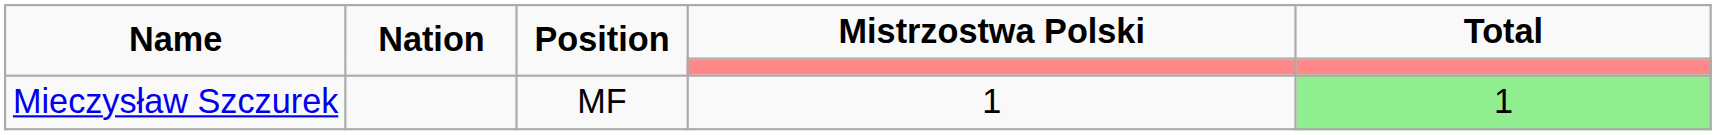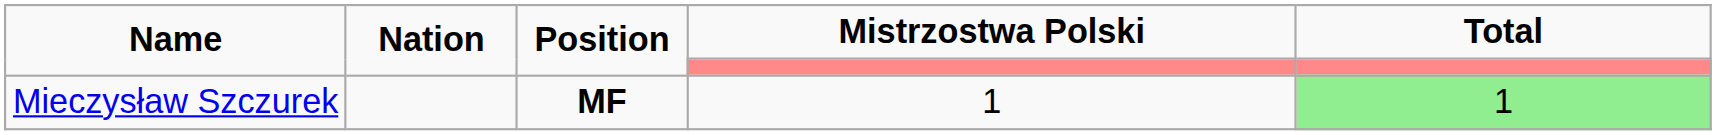(602, 101) normal -> (602, 101) bold
